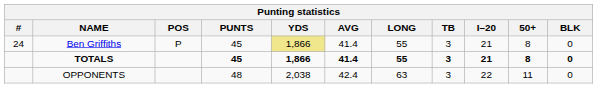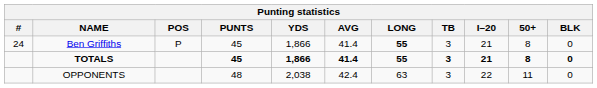(298, 43) khaki background -> (298, 43) no background
(402, 43) normal -> (402, 43) bold
